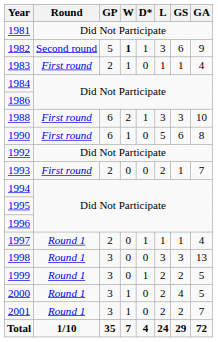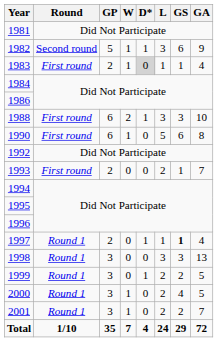(128, 48) bold -> (128, 48) normal
(146, 65) no background -> (146, 65) lightgrey background
(181, 240) normal -> (181, 240) bold
